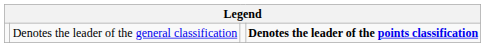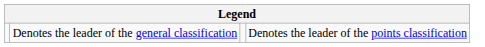(363, 33) bold -> (358, 33) normal
